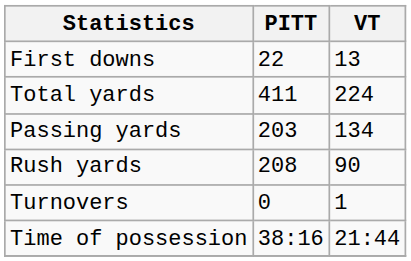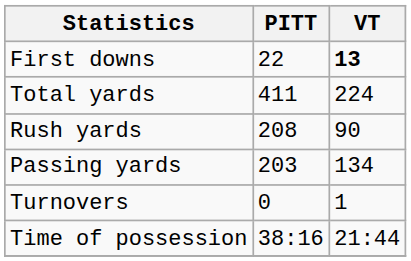(347, 60) normal -> (347, 60) bold
rows swapped: (76, 167) <-> (96, 131)
